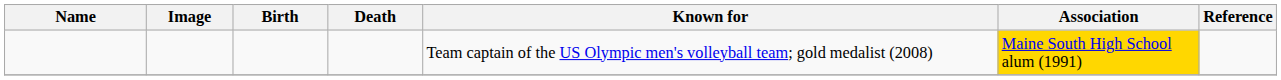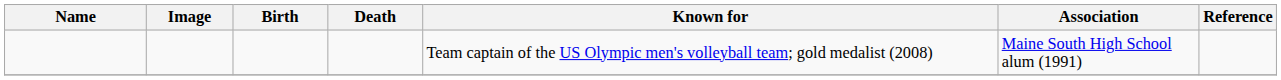(1087, 52) gold background -> (1087, 52) no background
